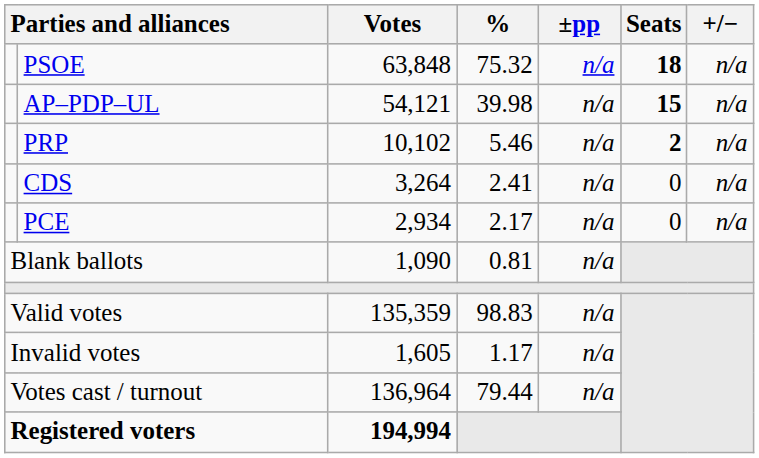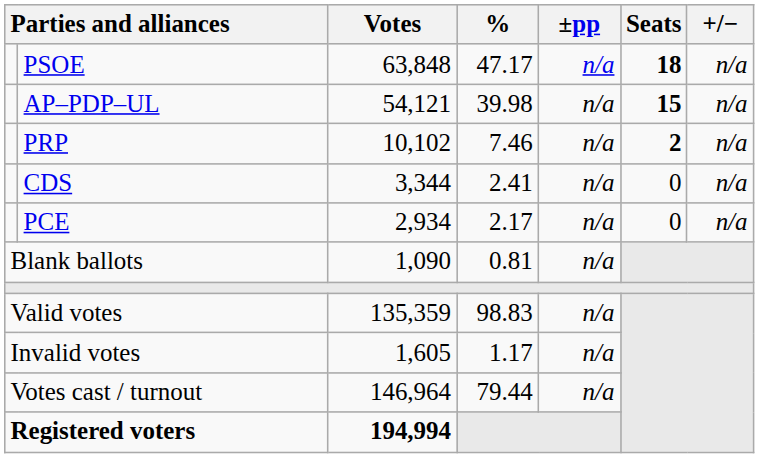(505, 63) 75.32 -> (505, 63) 47.17
(511, 143) 5.46 -> (511, 143) 7.46
(423, 182) 3,264 -> (423, 182) 3,344
(410, 392) 136,964 -> (410, 392) 146,964
